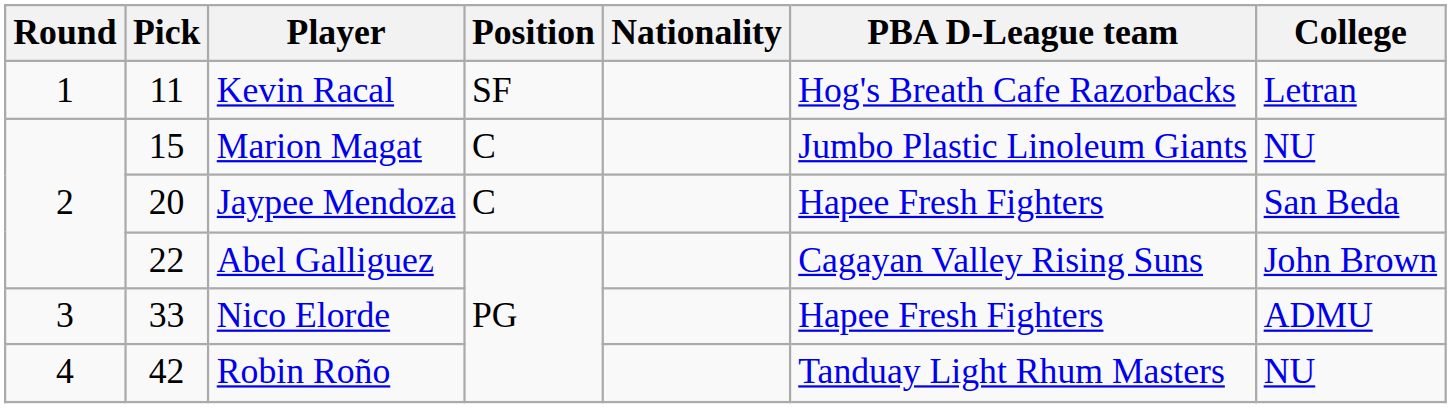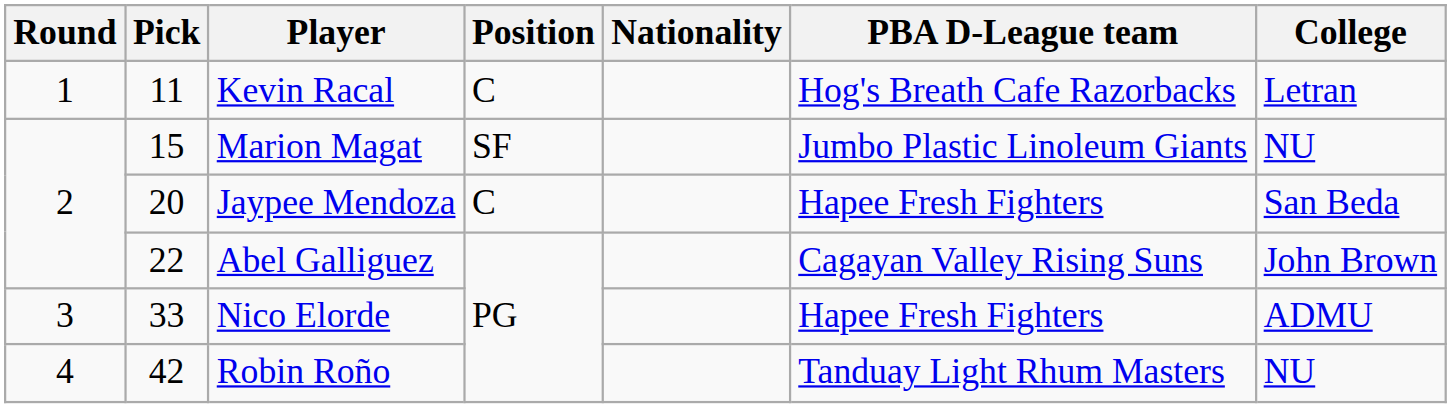(492, 89) SF -> (484, 89) C
(484, 145) C -> (492, 145) SF
